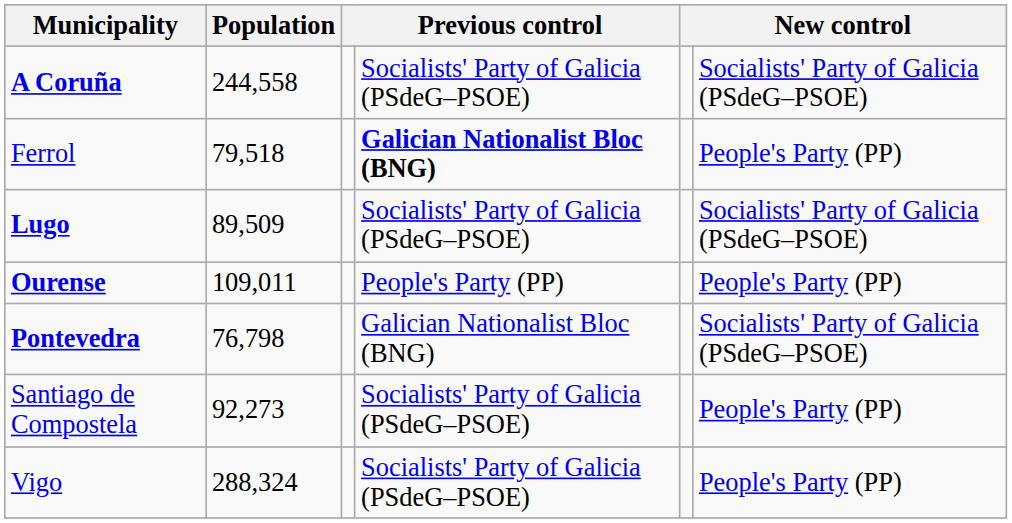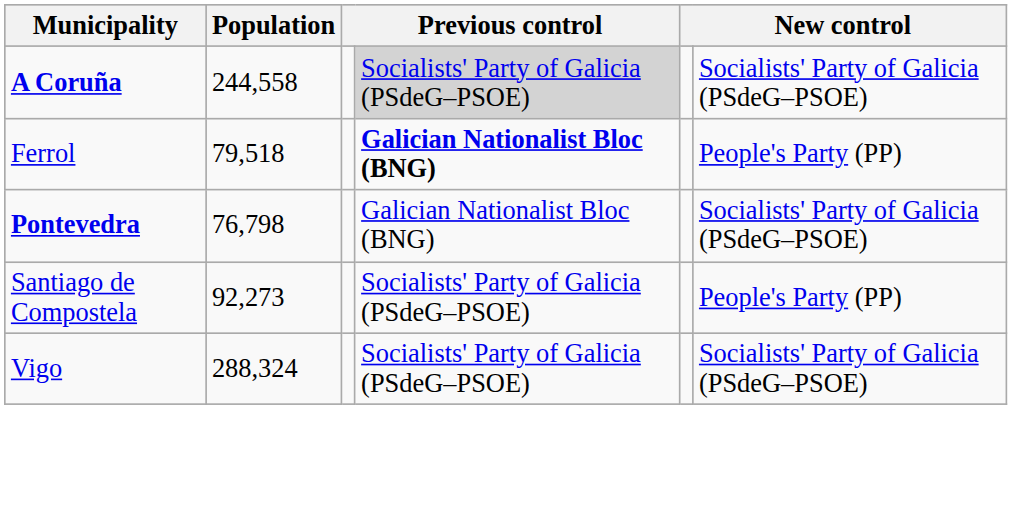(501, 82) no background -> (501, 82) lightgrey background
- row: (40, 225)
- row: (58, 282)
(800, 481) People's Party (PP) -> (839, 368) Socialists' Party of Galicia (PSdeG–PSOE)
